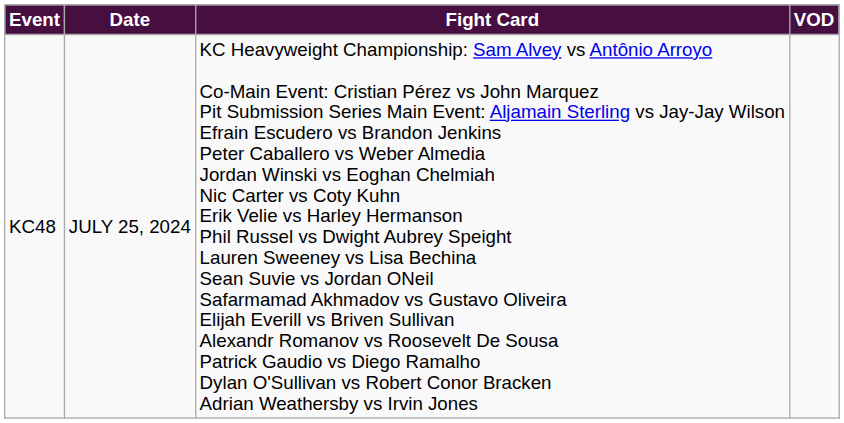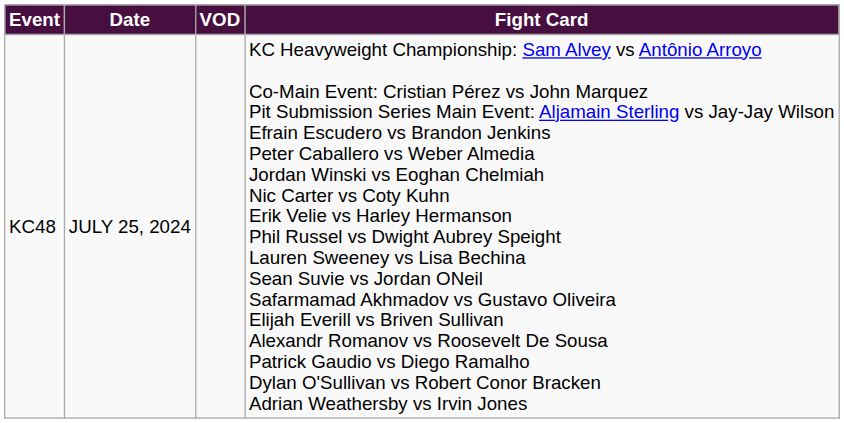columns swapped: (492, 20) <-> (814, 20)
